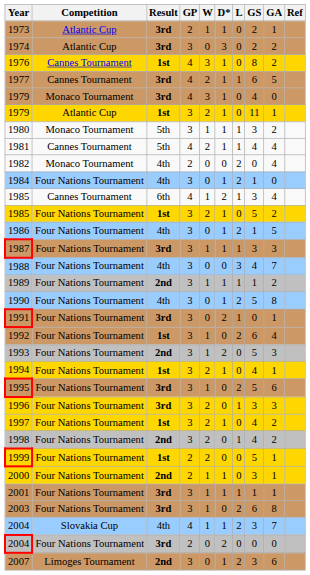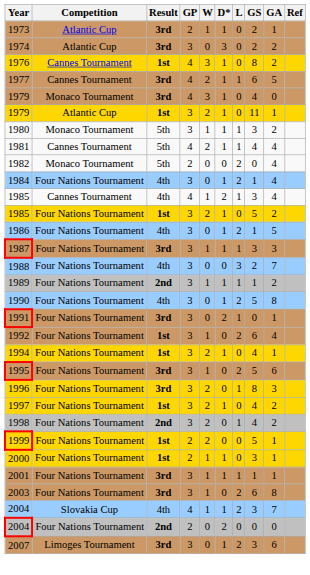(163, 163) 4th -> (163, 163) 5th
(274, 180) 0 -> (274, 180) 4
(163, 197) 6th -> (163, 197) 4th
(254, 266) 4 -> (254, 266) 2
- row: (19, 353)
(254, 405) 3 -> (254, 388) 8
(163, 475) 2nd -> (163, 458) 1st
(163, 543) 3rd -> (163, 527) 2nd
(163, 561) 2nd -> (163, 544) 3rd
